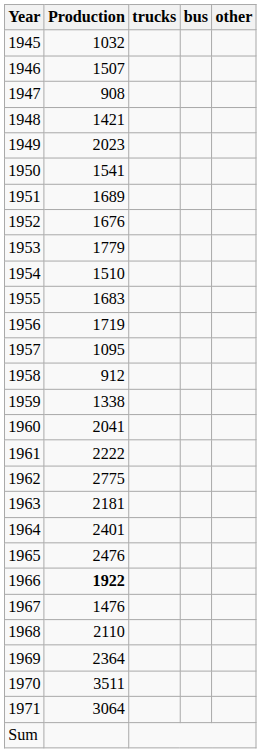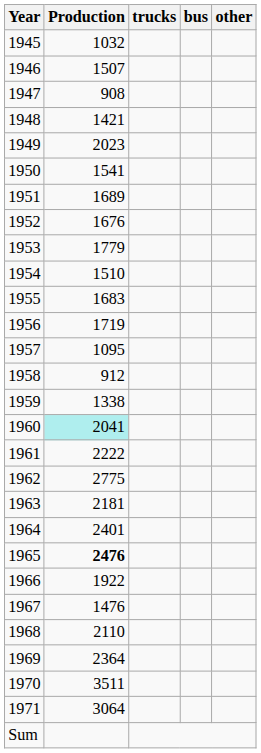(109, 427) no background -> (109, 427) paleturquoise background
(109, 555) normal -> (109, 555) bold
(109, 581) bold -> (109, 581) normal
